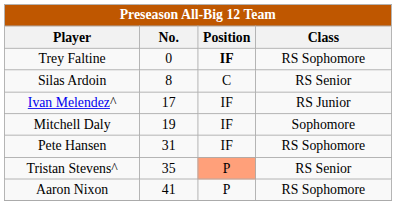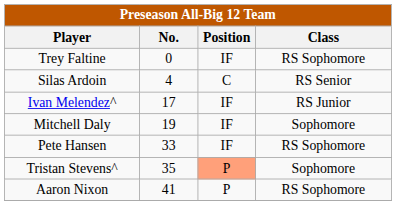(227, 59) bold -> (227, 59) normal
(169, 80) 8 -> (169, 80) 4
(169, 146) 31 -> (169, 146) 33
(323, 168) RS Senior -> (323, 168) Sophomore
